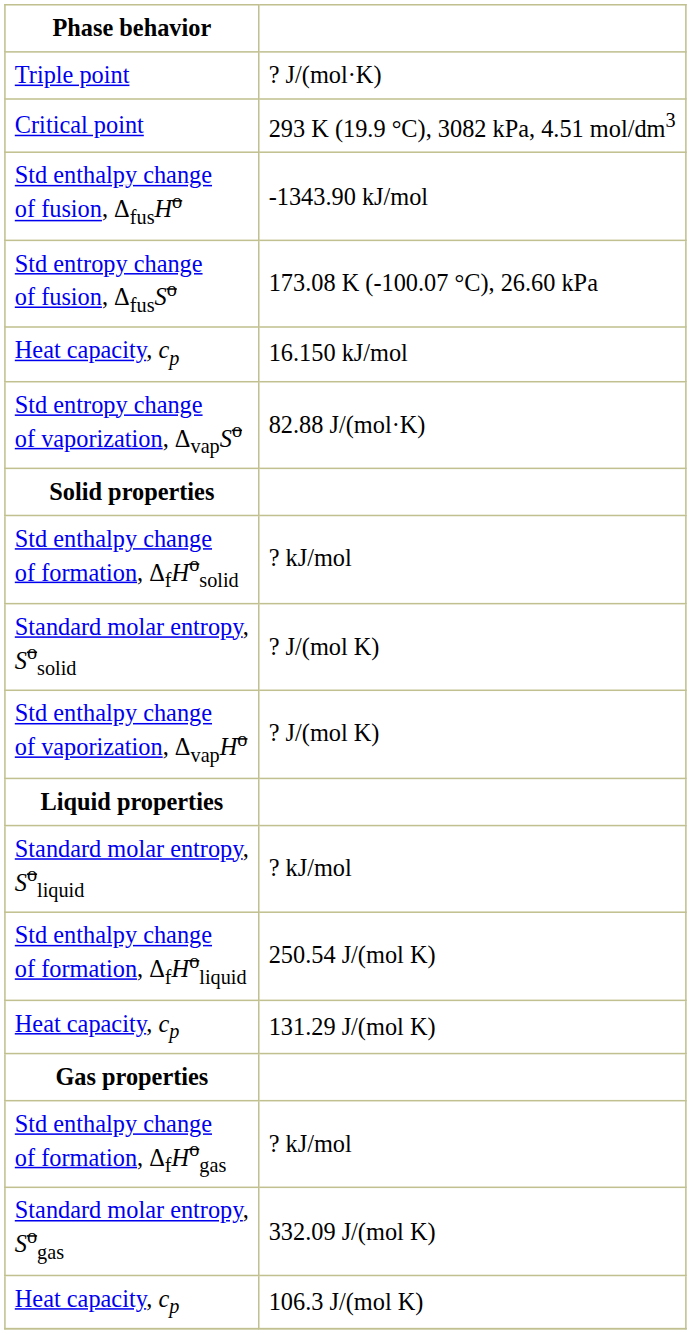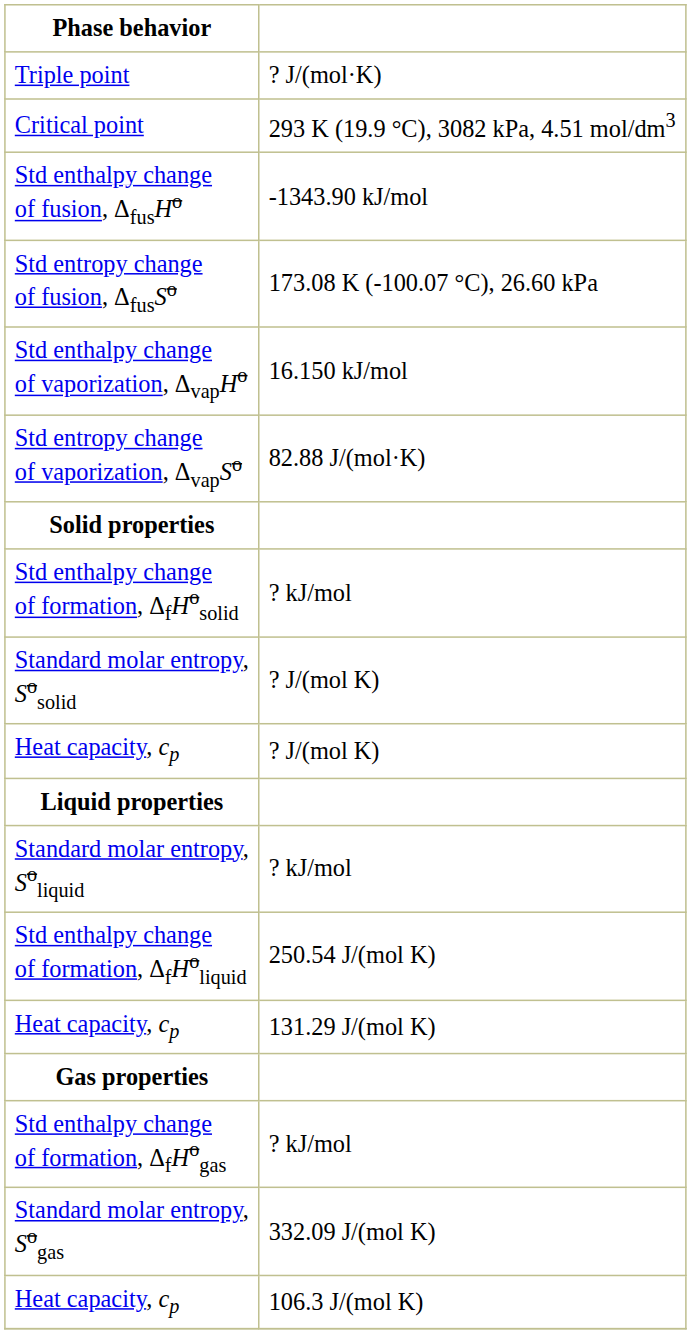(97, 354) Heat capacity, cp -> (131, 370) Std enthalpy change of vaporization, ΔvapHo
(131, 733) Std enthalpy change of vaporization, ΔvapHo -> (97, 750) Heat capacity, cp
